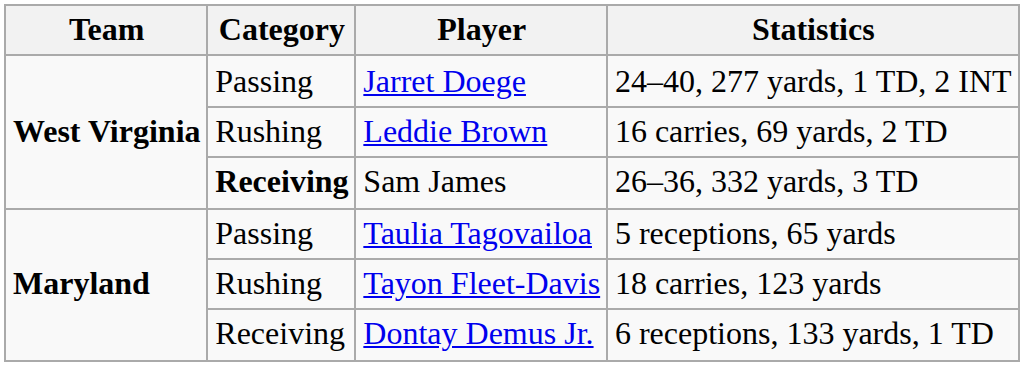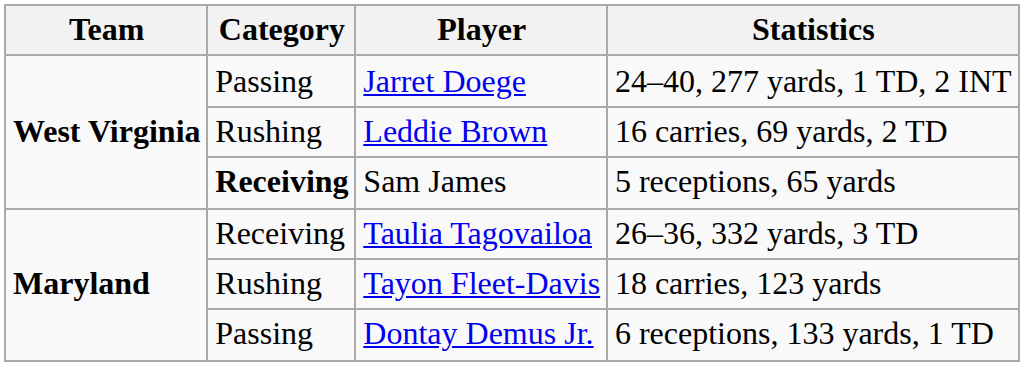(767, 182) 26–36, 332 yards, 3 TD -> (755, 182) 5 receptions, 65 yards
(264, 232) Passing -> (280, 232) Receiving
(755, 232) 5 receptions, 65 yards -> (767, 232) 26–36, 332 yards, 3 TD
(280, 334) Receiving -> (264, 334) Passing
